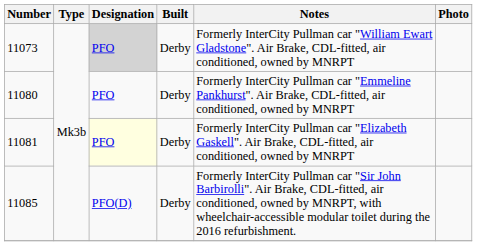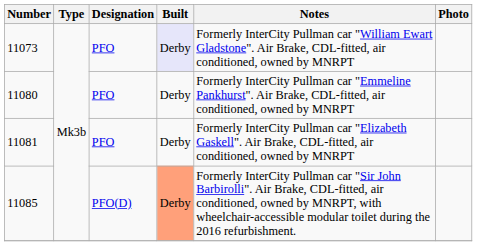(103, 47) lightgrey background -> (103, 47) no background
(175, 47) no background -> (175, 47) lavender background
(103, 142) lightyellow background -> (103, 142) no background
(175, 203) no background -> (175, 203) lightsalmon background
